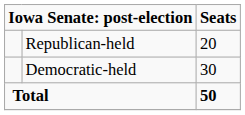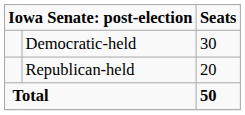rows swapped: (81, 69) <-> (80, 43)
